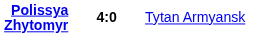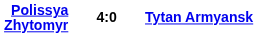(195, 18) normal -> (199, 18) bold
